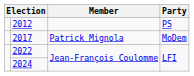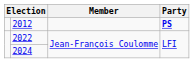(167, 24) normal -> (167, 24) bold
- row: (22, 38)
